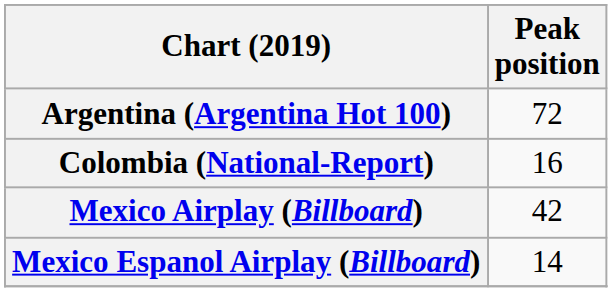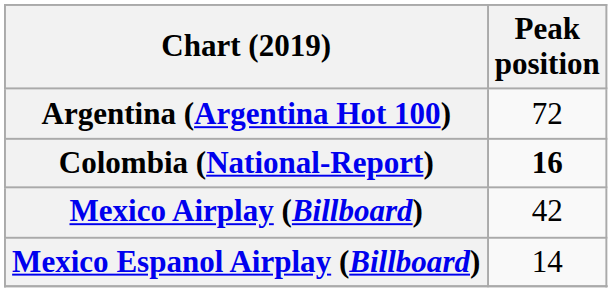(547, 162) normal -> (547, 162) bold
